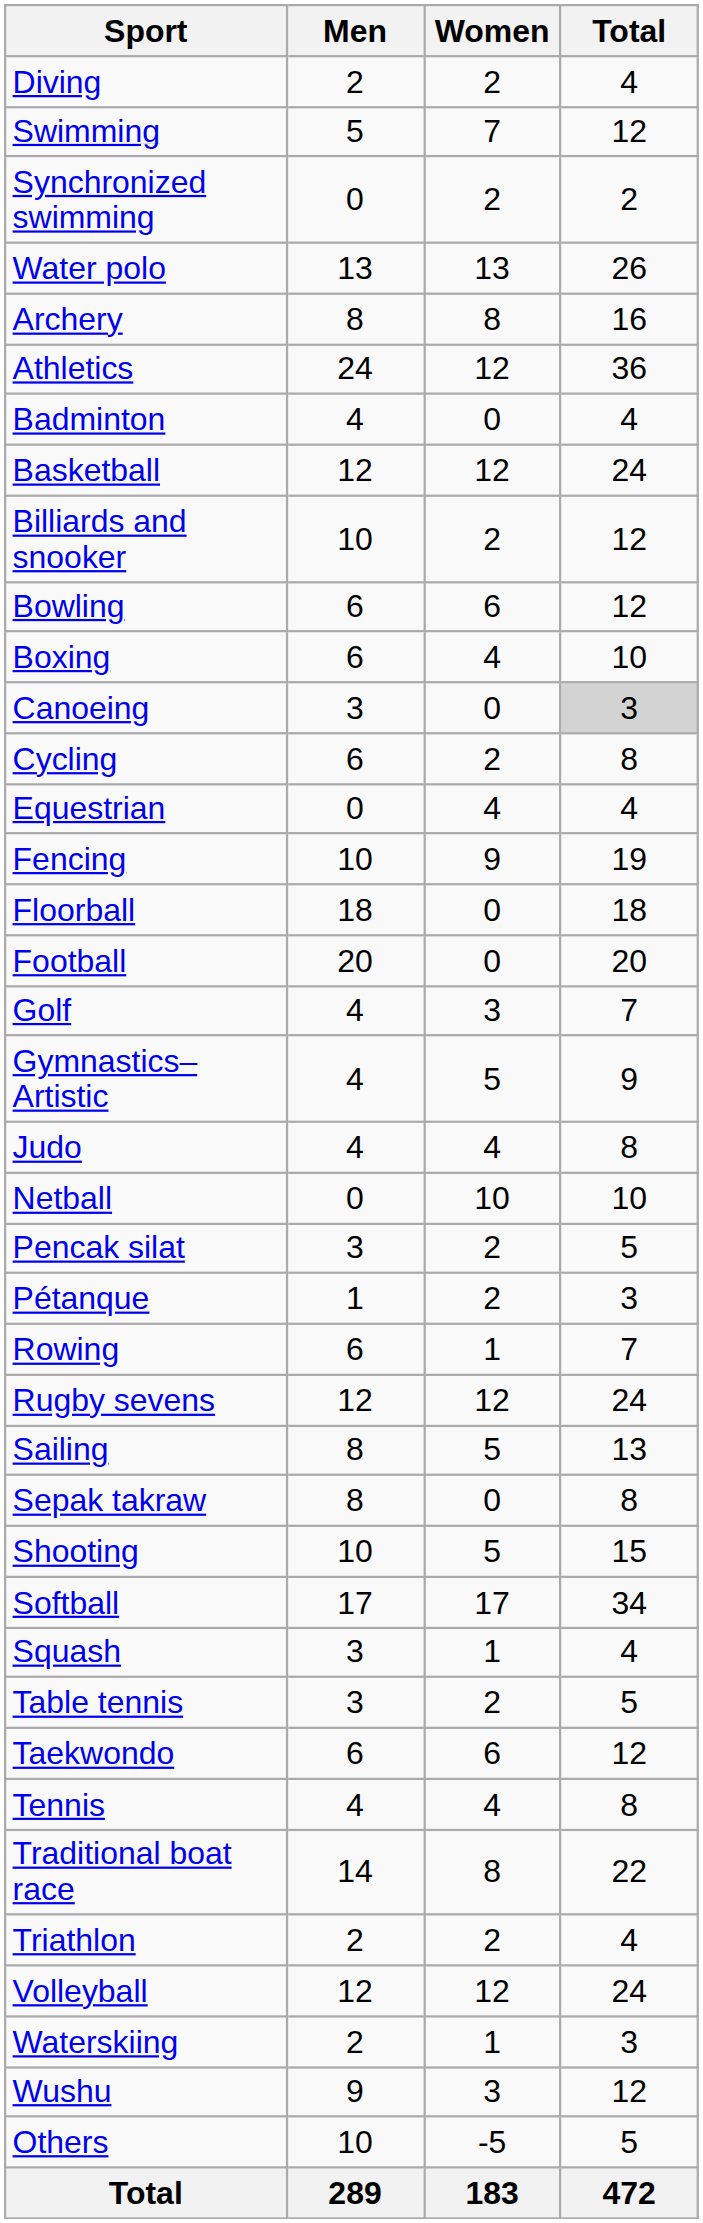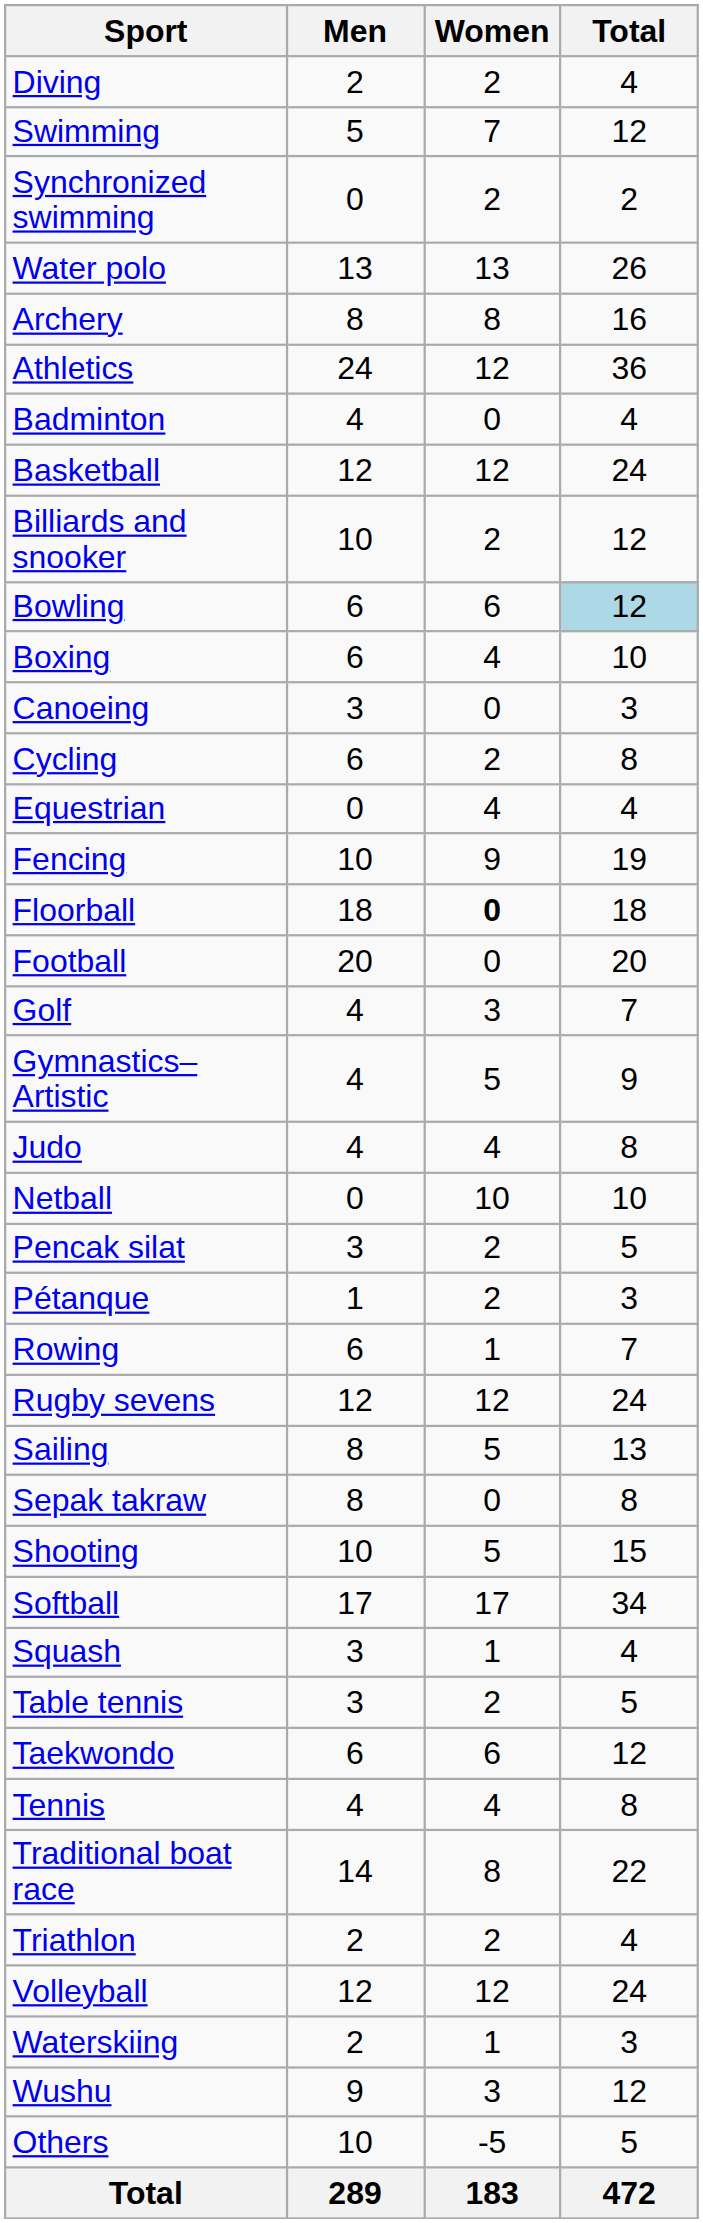(629, 607) no background -> (629, 607) lightblue background
(629, 708) lightgrey background -> (629, 708) no background
(492, 910) normal -> (492, 910) bold
